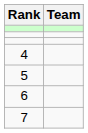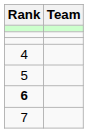(24, 96) normal -> (24, 96) bold
